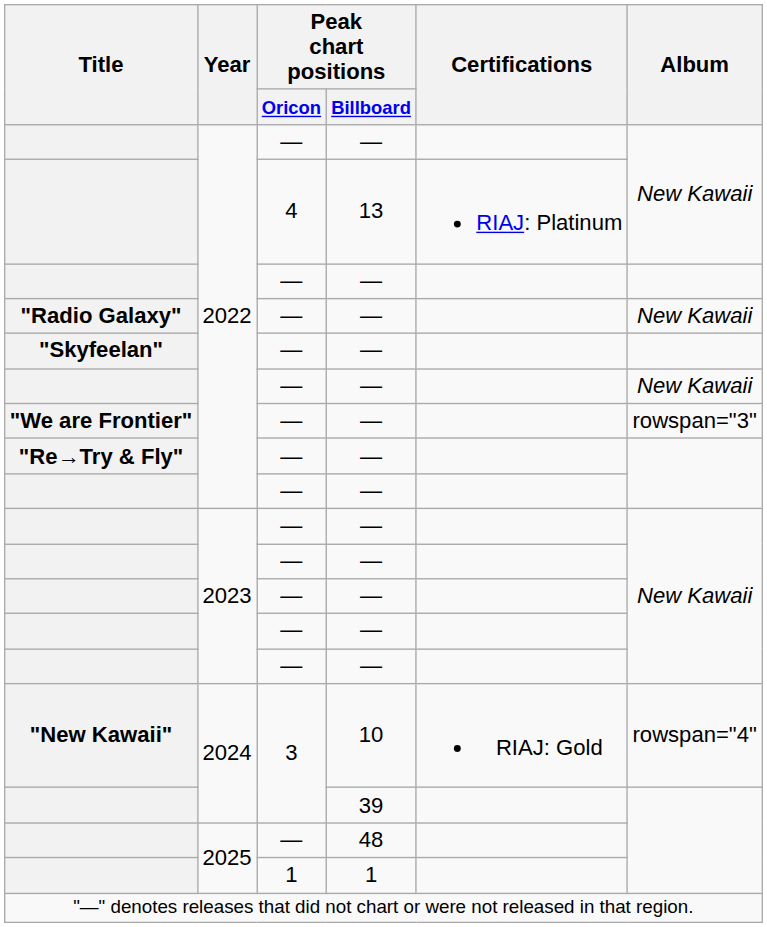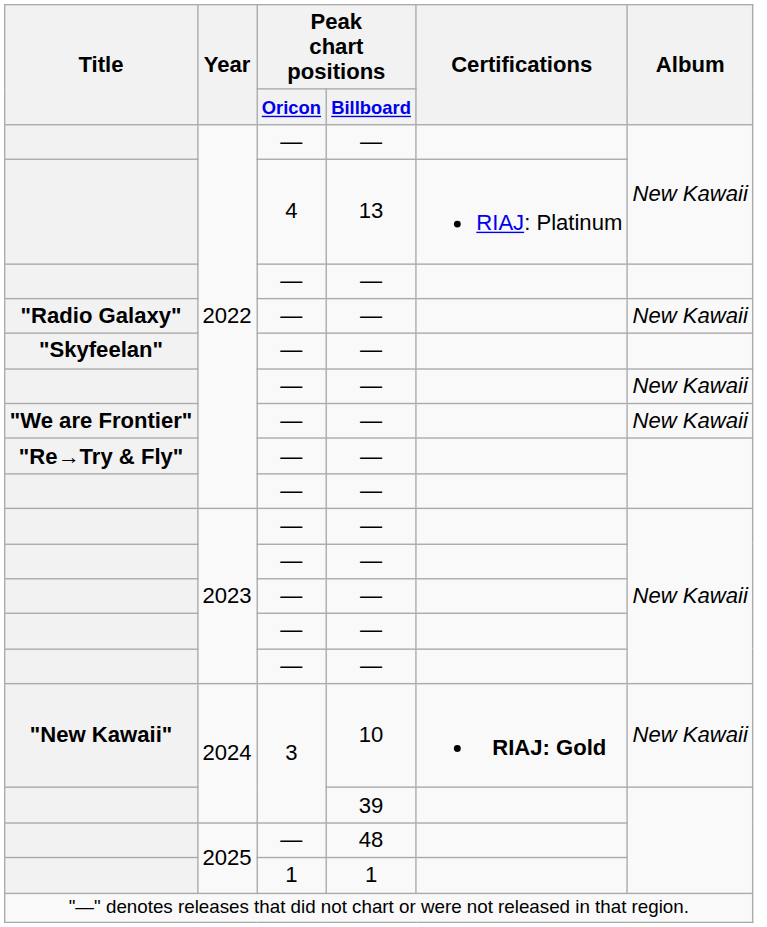(695, 420) rowspan="3" -> (690, 420) New Kawaii
(522, 748) normal -> (522, 748) bold
(695, 735) rowspan="4" -> (690, 735) New Kawaii
